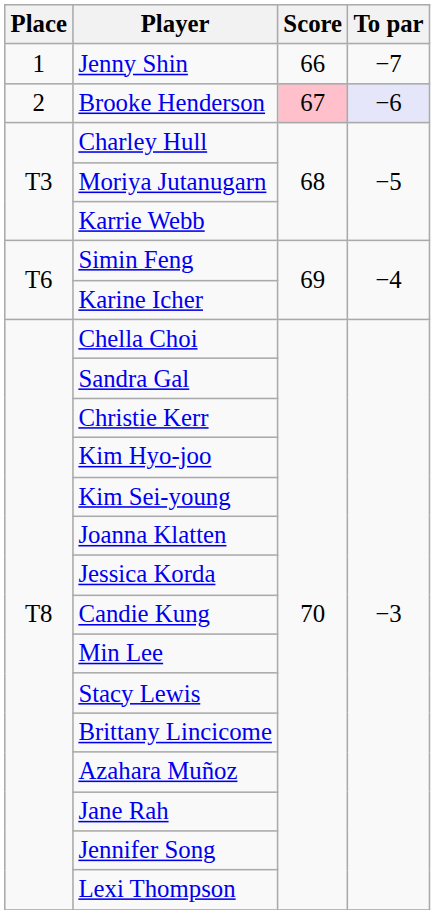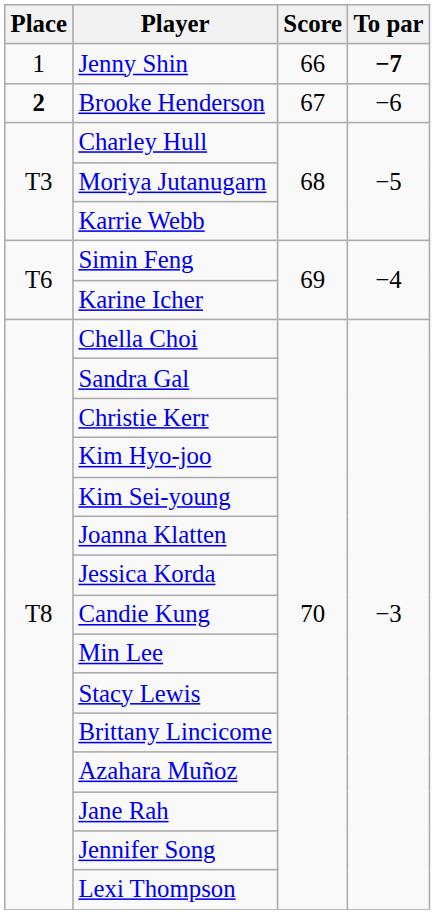(389, 63) normal -> (389, 63) bold
(39, 102) normal -> (39, 102) bold
(313, 102) pink background -> (313, 102) no background
(389, 102) lavender background -> (389, 102) no background
